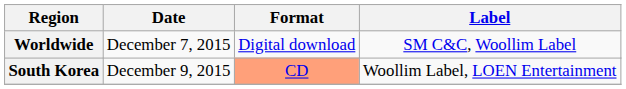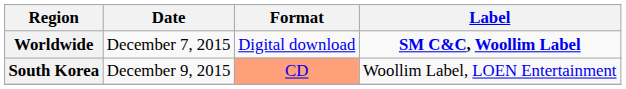(490, 44) normal -> (490, 44) bold
